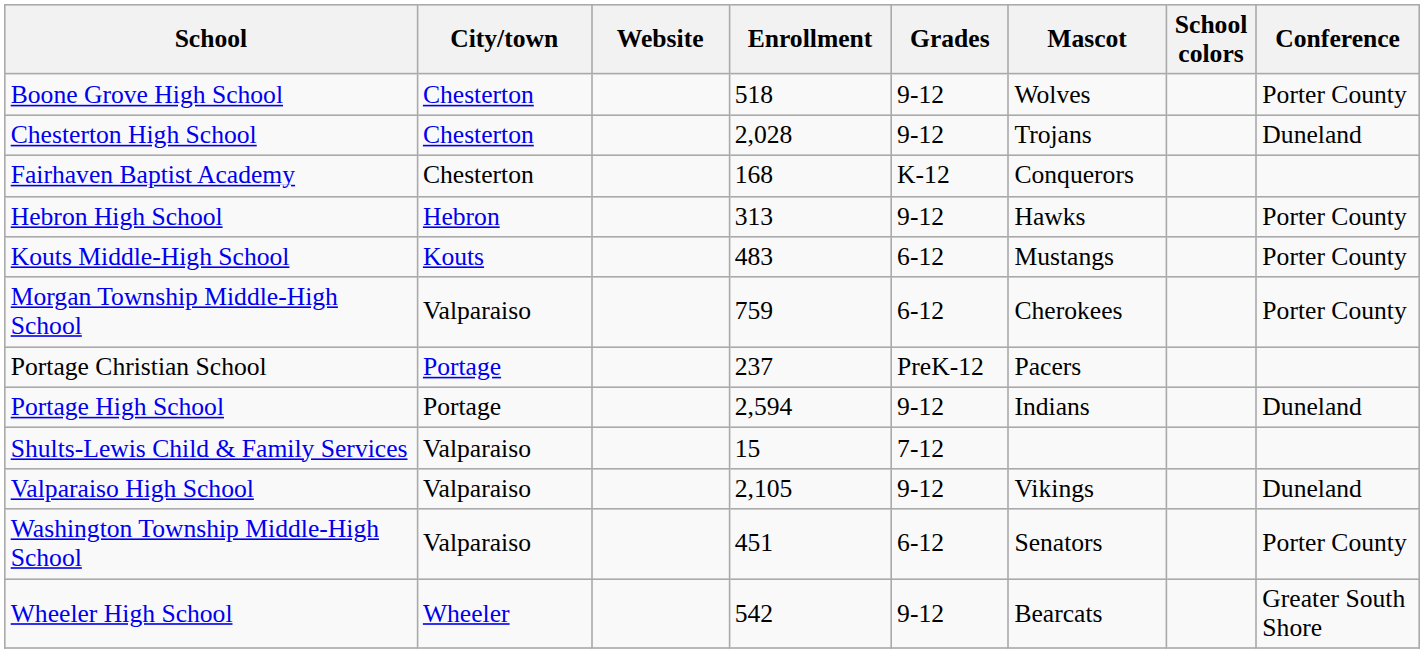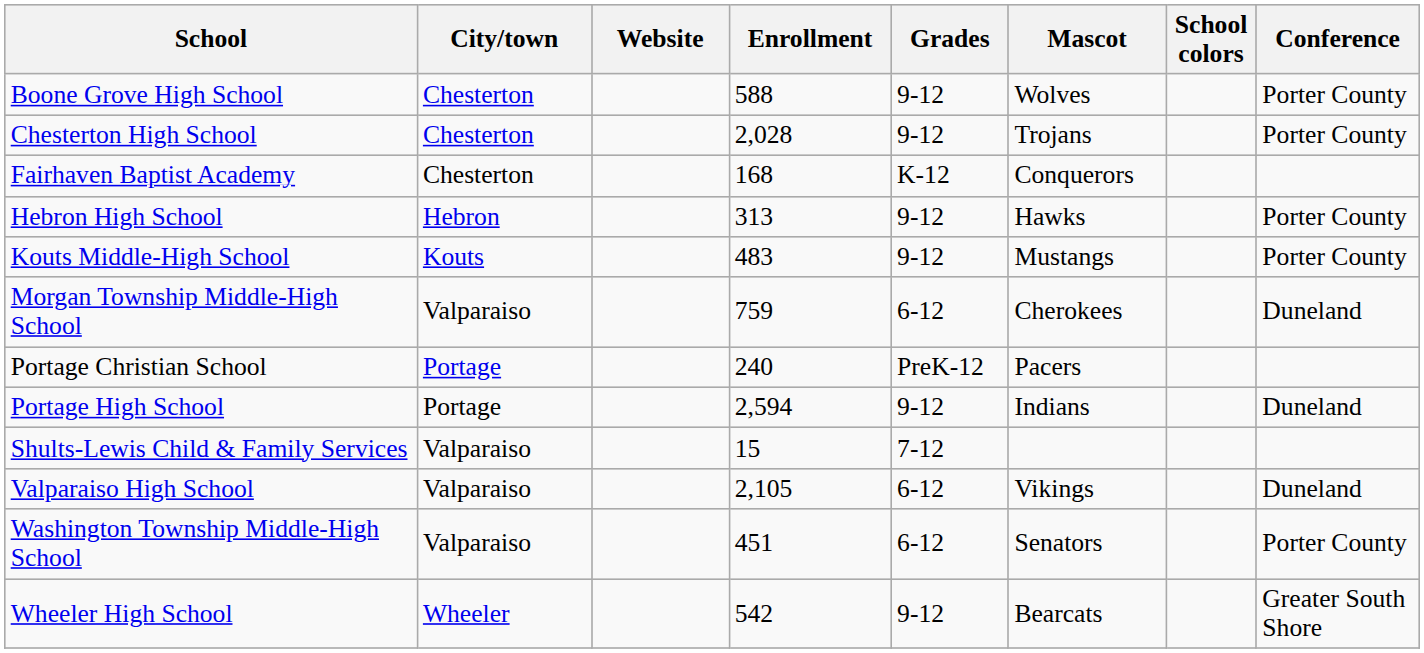(754, 94) 518 -> (754, 94) 588
(1312, 134) Duneland -> (1335, 134) Porter County
(921, 256) 6-12 -> (921, 256) 9-12
(1335, 311) Porter County -> (1312, 311) Duneland
(754, 366) 237 -> (754, 366) 240
(921, 488) 9-12 -> (921, 488) 6-12
